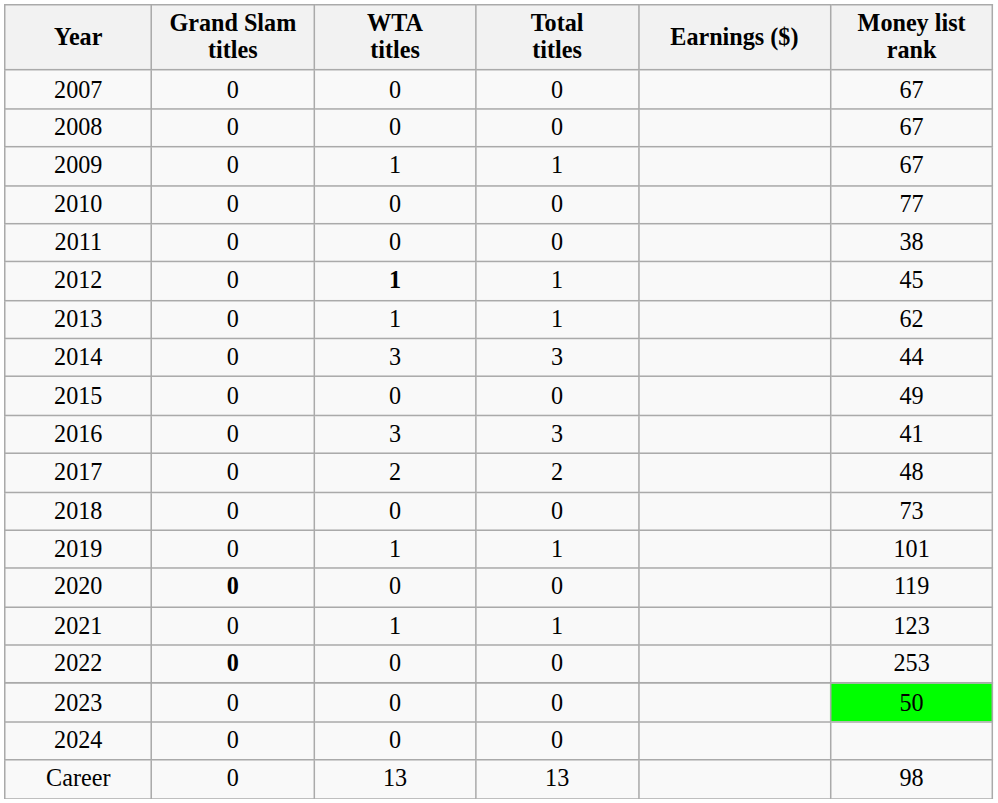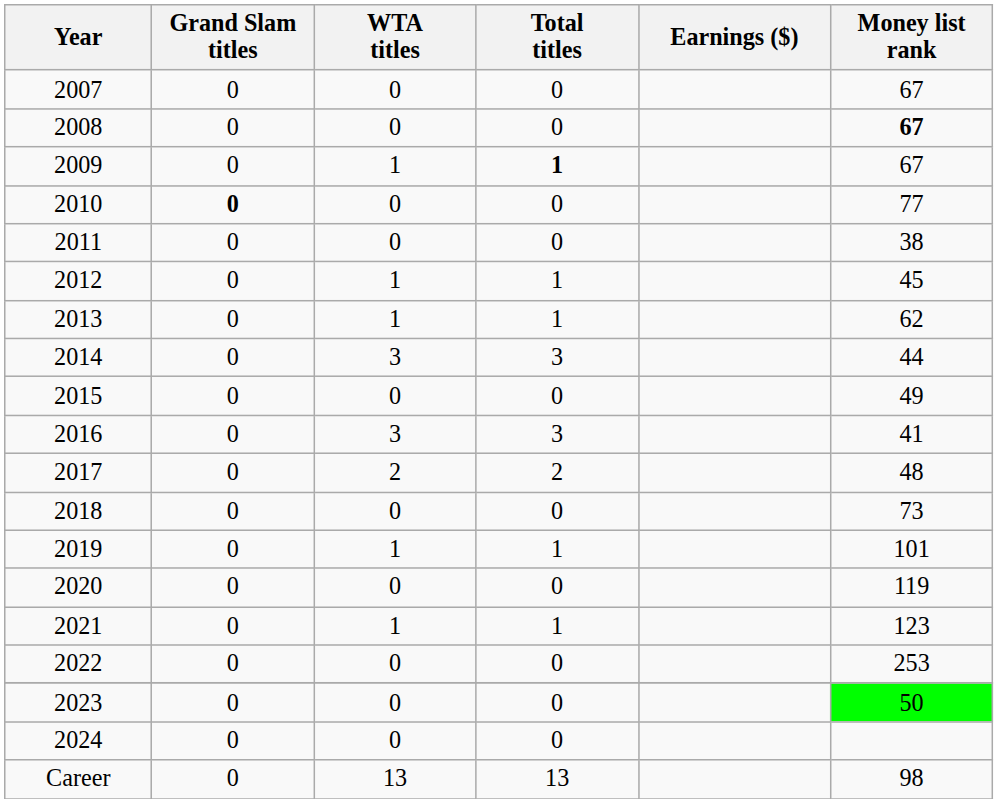(912, 127) normal -> (912, 127) bold
(557, 165) normal -> (557, 165) bold
(233, 204) normal -> (233, 204) bold
(395, 280) bold -> (395, 280) normal
(233, 587) bold -> (233, 587) normal
(233, 663) bold -> (233, 663) normal
